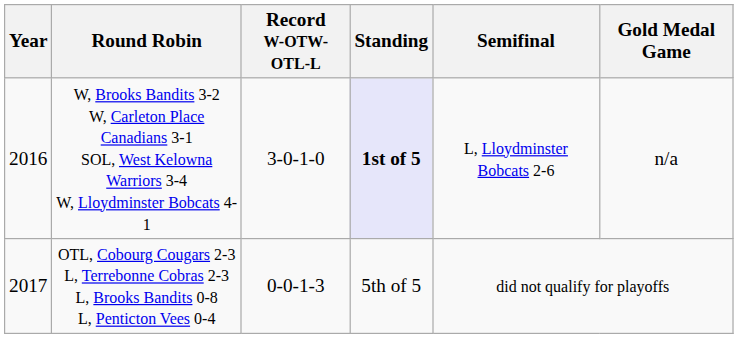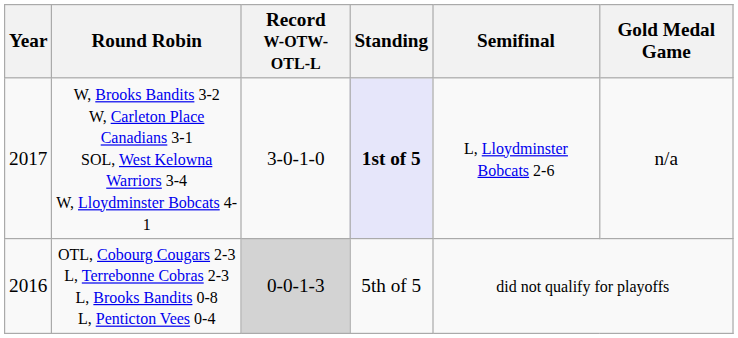(28, 158) 2016 -> (28, 158) 2017
(28, 285) 2017 -> (28, 285) 2016
(296, 285) no background -> (296, 285) lightgrey background
